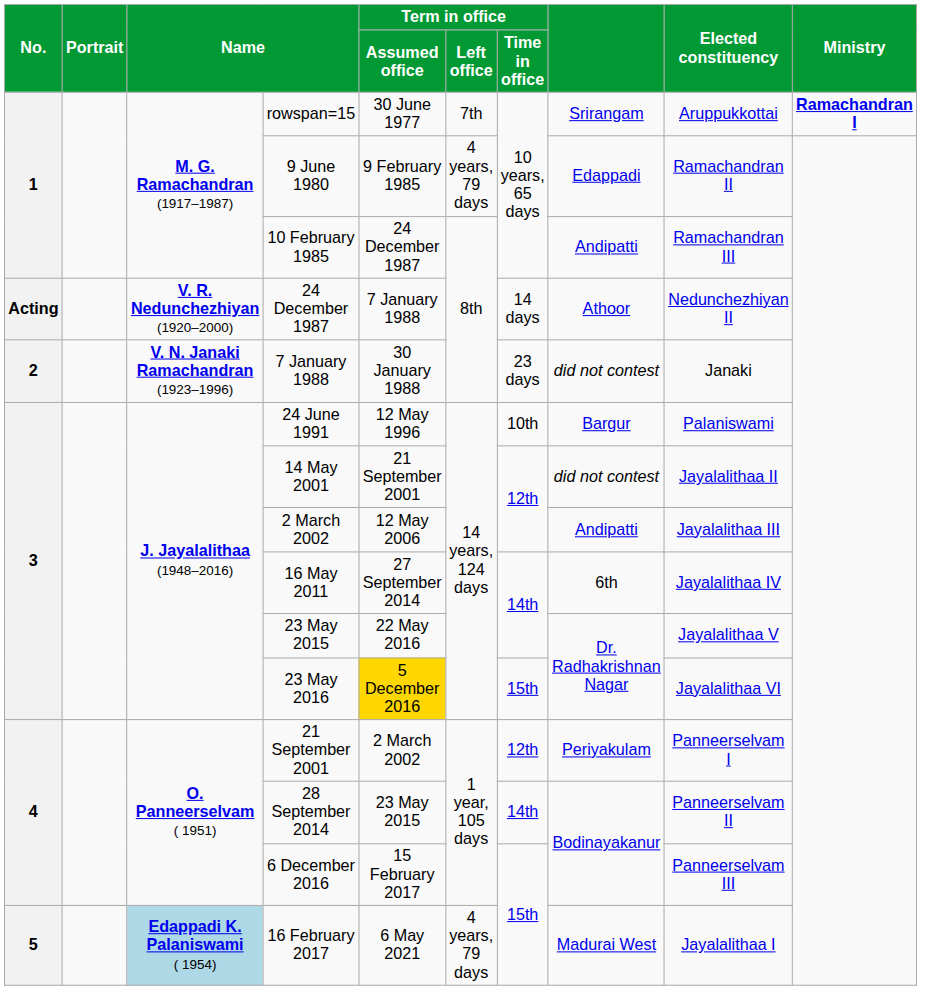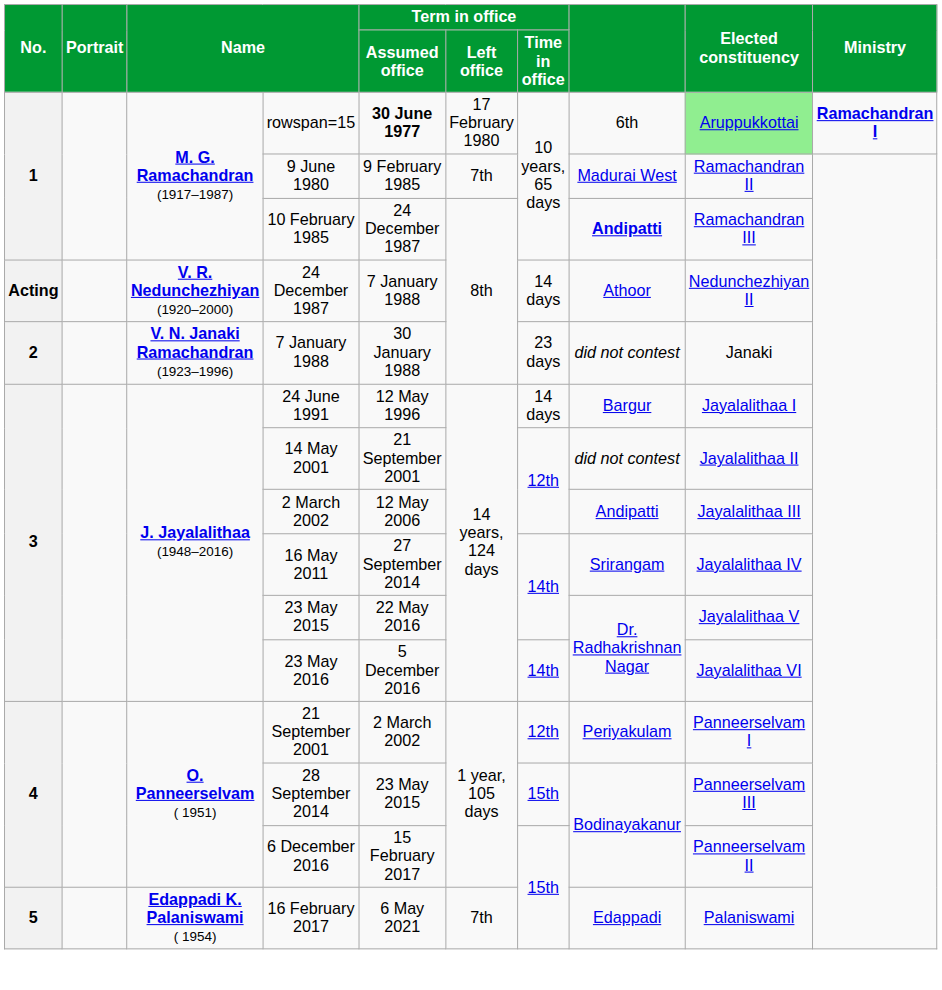(402, 114) normal -> (402, 123) bold
(471, 114) 7th -> (482, 123) 17 February 1980
(606, 114) Srirangam -> (627, 123) 6th
(728, 114) no background -> (749, 123) lightgreen background
(471, 176) 4 years, 79 days -> (481, 176) 7th
(606, 176) Edappadi -> (627, 176) Madurai West
(606, 247) normal -> (627, 228) bold
(523, 423) 10th -> (543, 405) 14 days
(728, 423) Palaniswami -> (749, 405) Jayalalithaa I
(606, 582) 6th -> (627, 564) Srirangam
(402, 688) gold background -> (402, 670) no background
(523, 688) 15th -> (543, 670) 14th
(523, 812) 14th -> (543, 794) 15th
(728, 812) Panneerselvam II -> (749, 794) Panneerselvam III
(728, 874) Panneerselvam III -> (749, 856) Panneerselvam II
(195, 945) lightblue background -> (195, 918) no background
(471, 945) 4 years, 79 days -> (481, 918) 7th
(606, 945) Madurai West -> (627, 918) Edappadi
(728, 945) Jayalalithaa I -> (749, 918) Palaniswami
